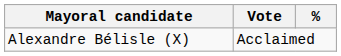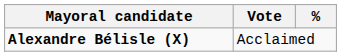(99, 40) normal -> (99, 40) bold
